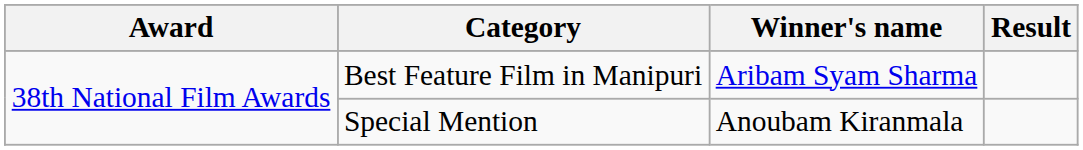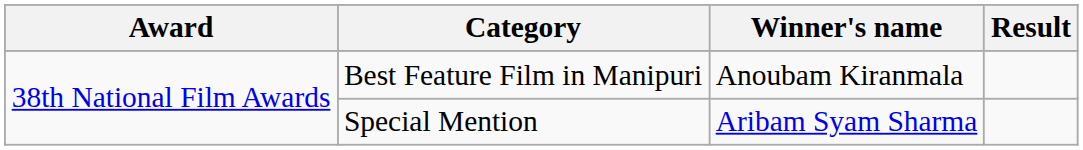(847, 74) Aribam Syam Sharma -> (840, 74) Anoubam Kiranmala
(840, 121) Anoubam Kiranmala -> (847, 121) Aribam Syam Sharma
